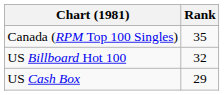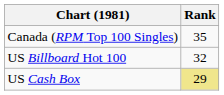(200, 79) no background -> (200, 79) khaki background
